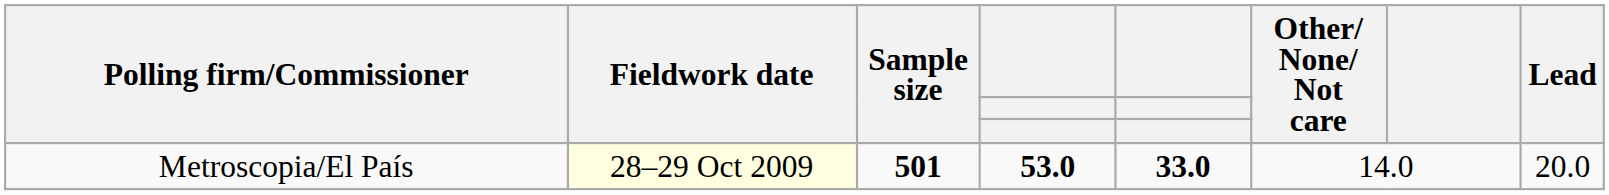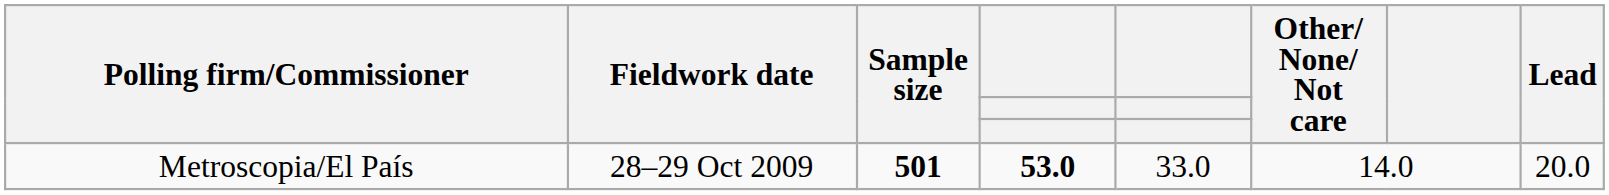(712, 166) lightyellow background -> (712, 166) no background
(1183, 166) bold -> (1183, 166) normal
